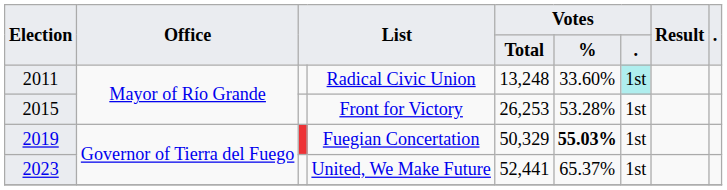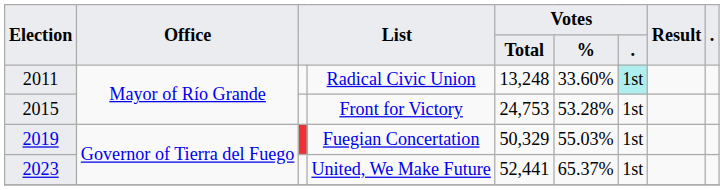(524, 109) 26,253 -> (524, 109) 24,753
(587, 139) bold -> (586, 139) normal
